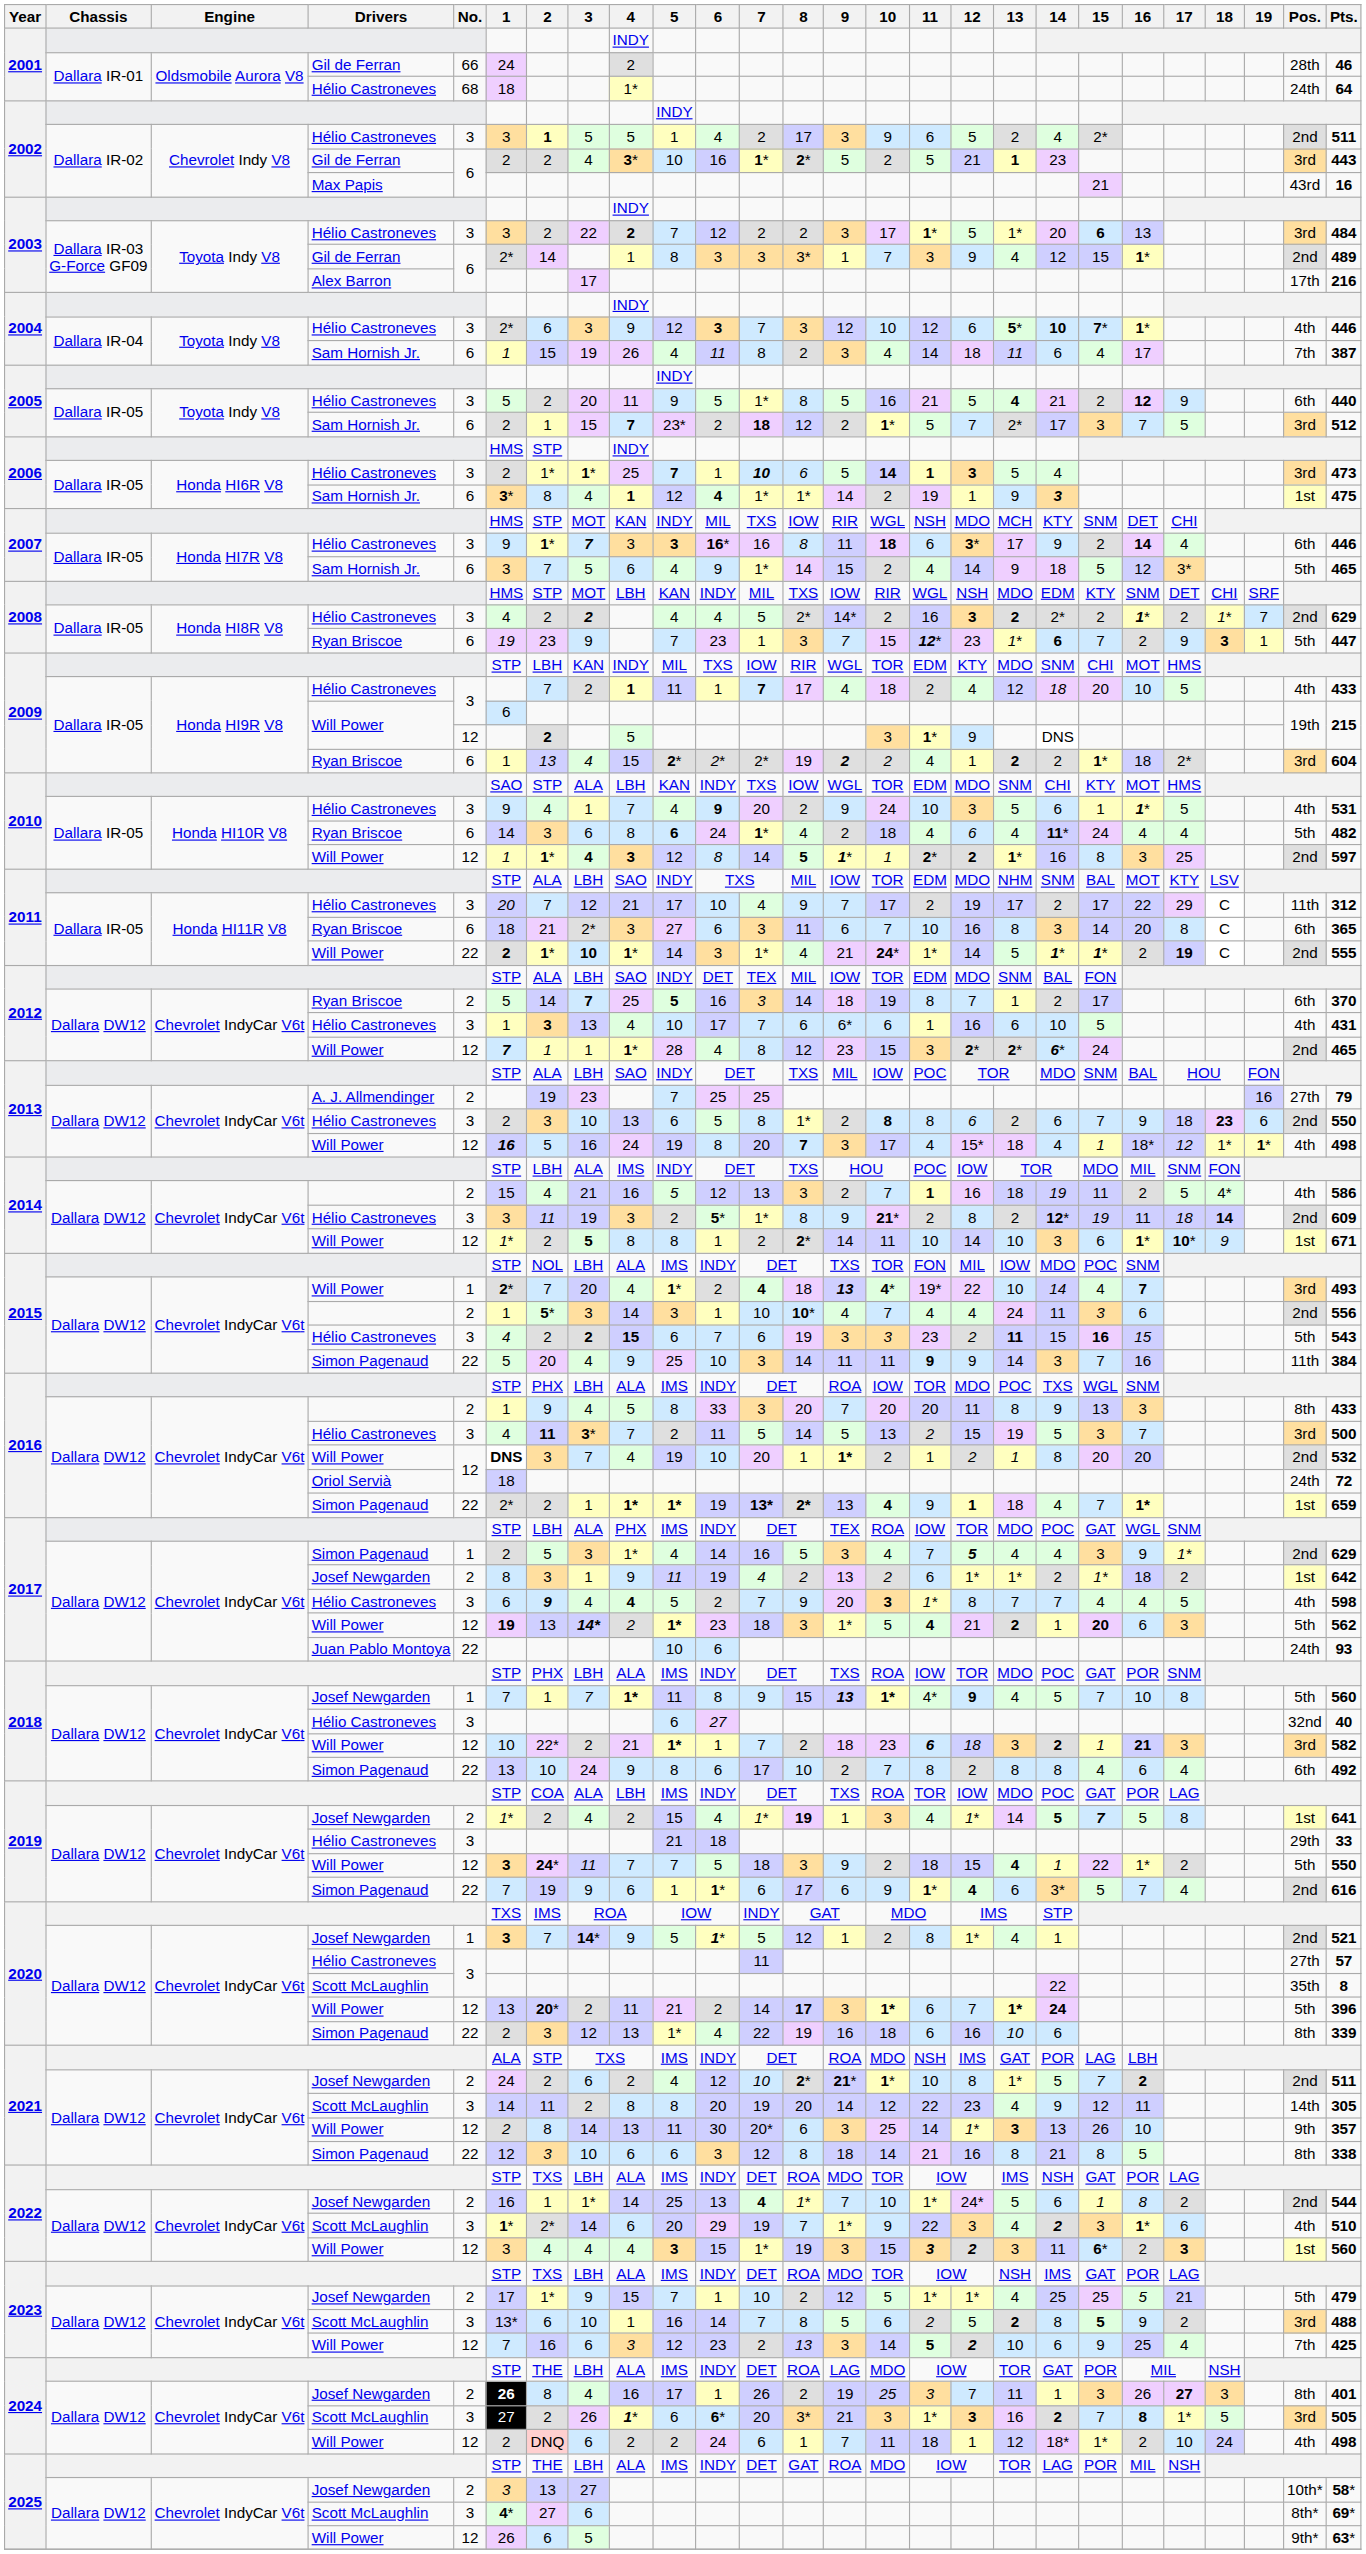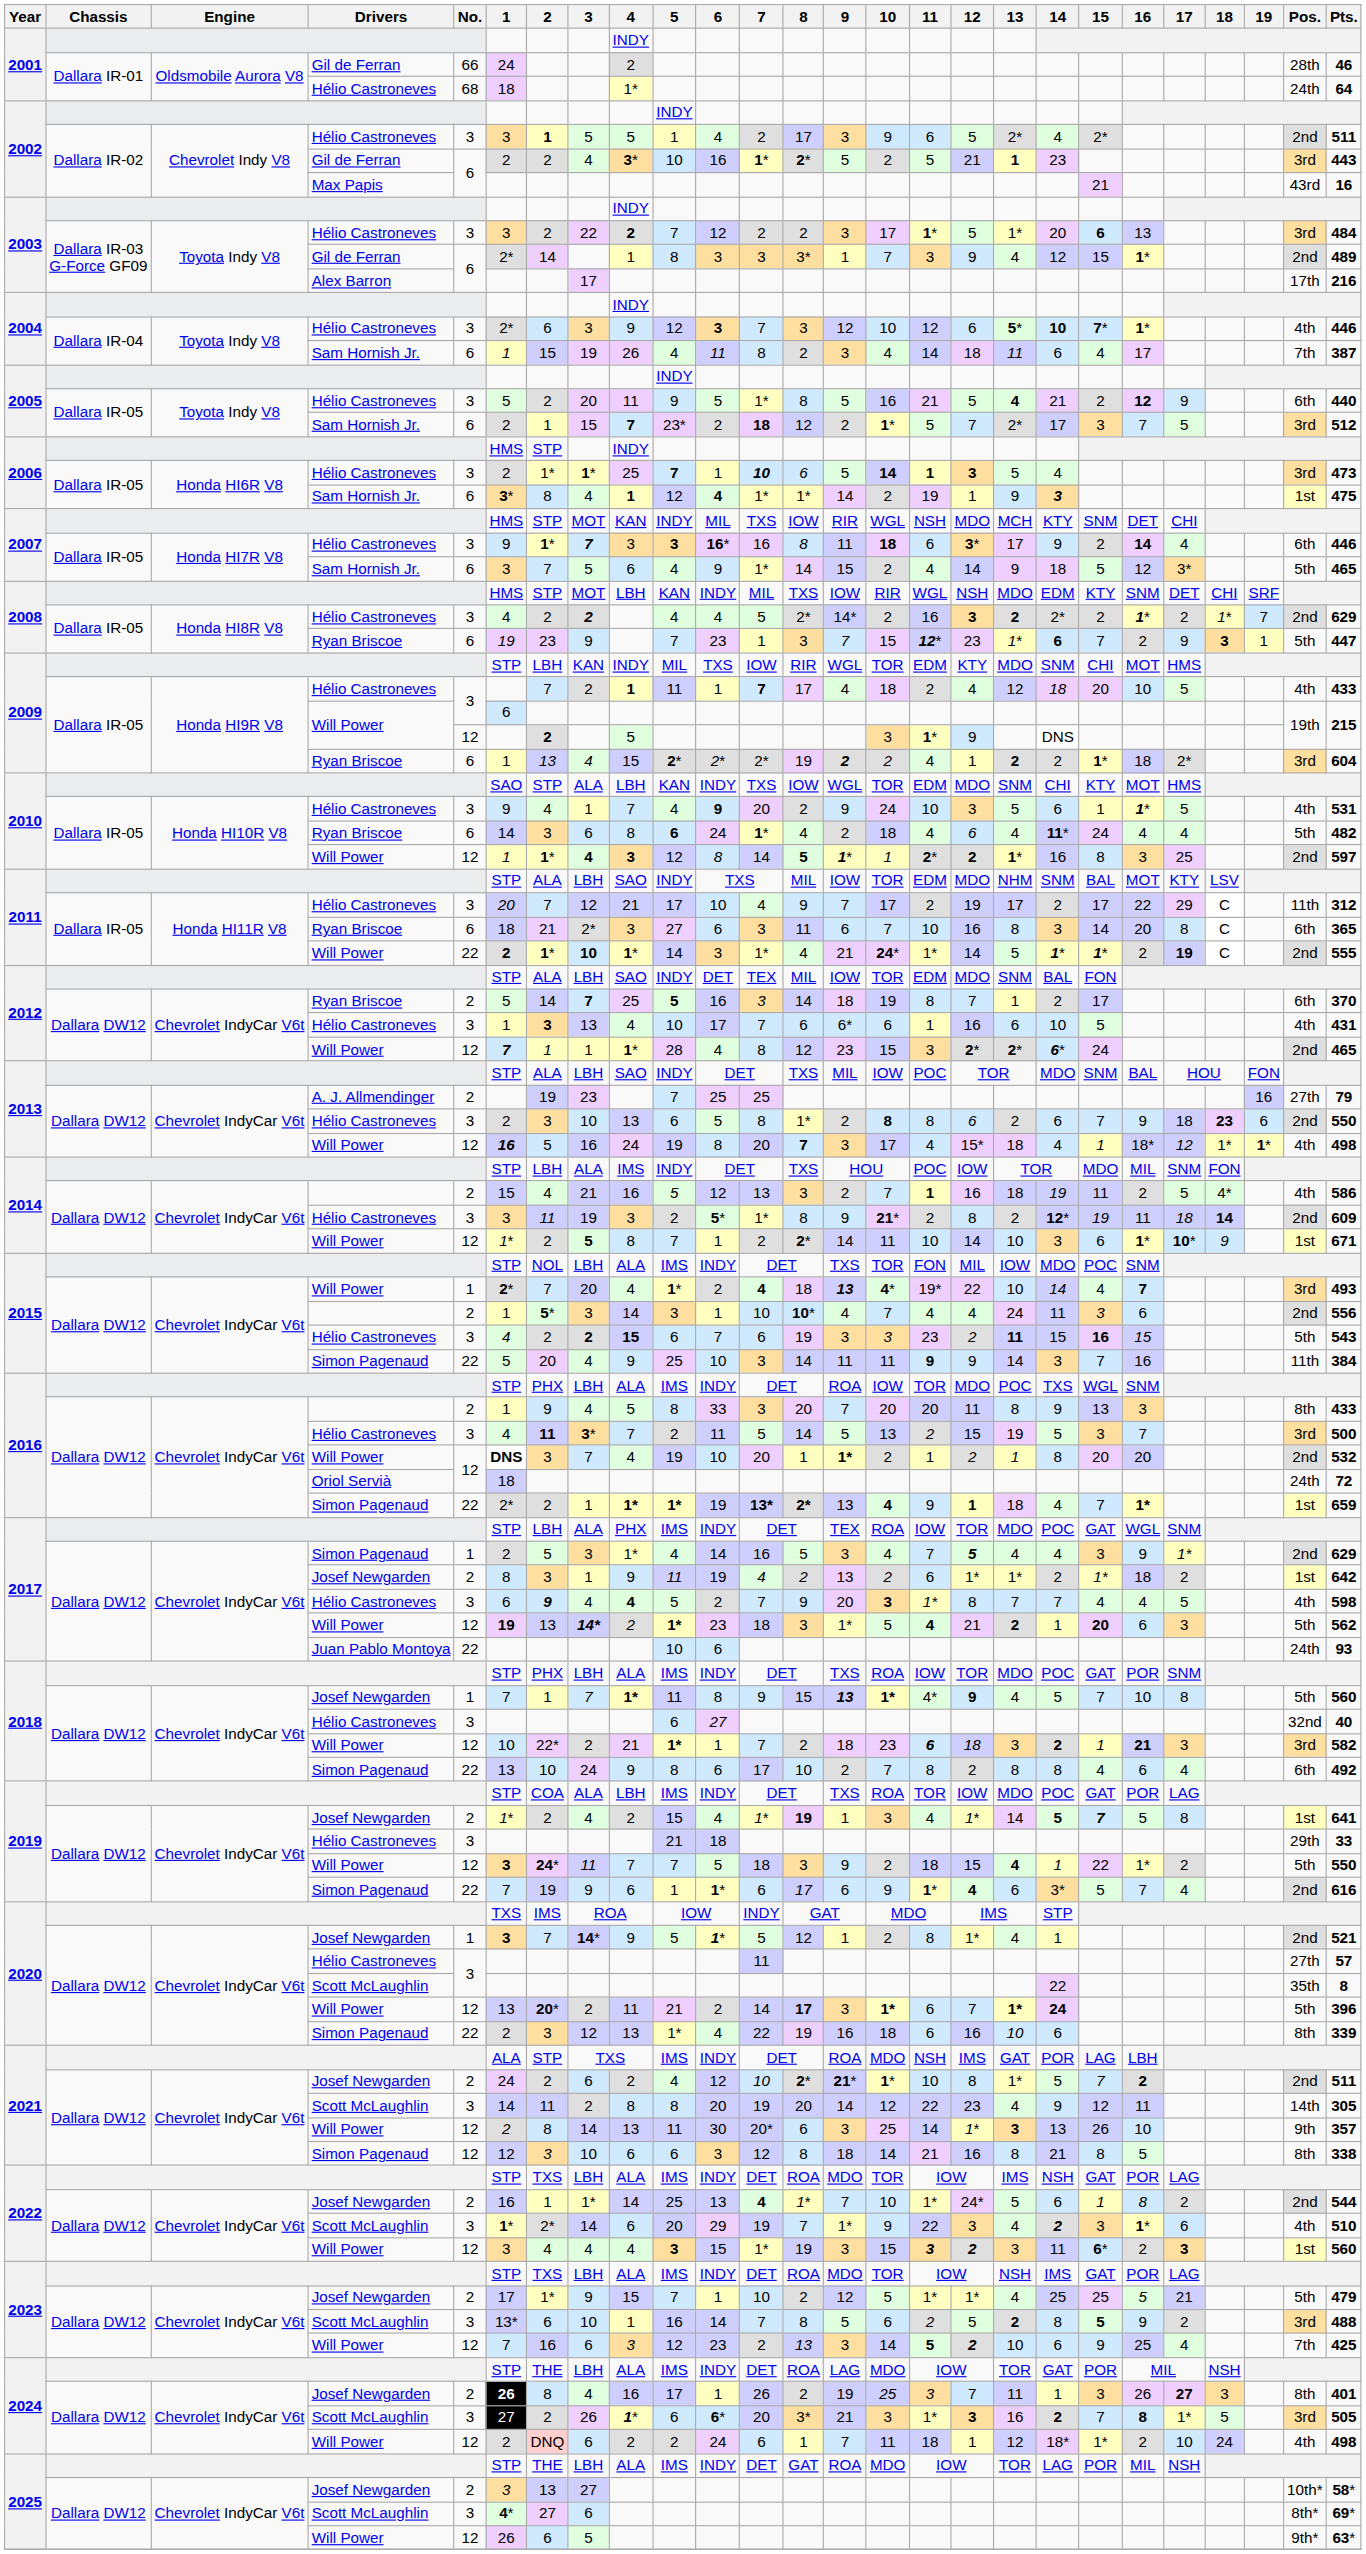(1015, 136) 2 -> (1015, 136) 2*
(674, 1241) 8 -> (674, 1241) 7
(470, 2153) 22 -> (470, 2153) 12
